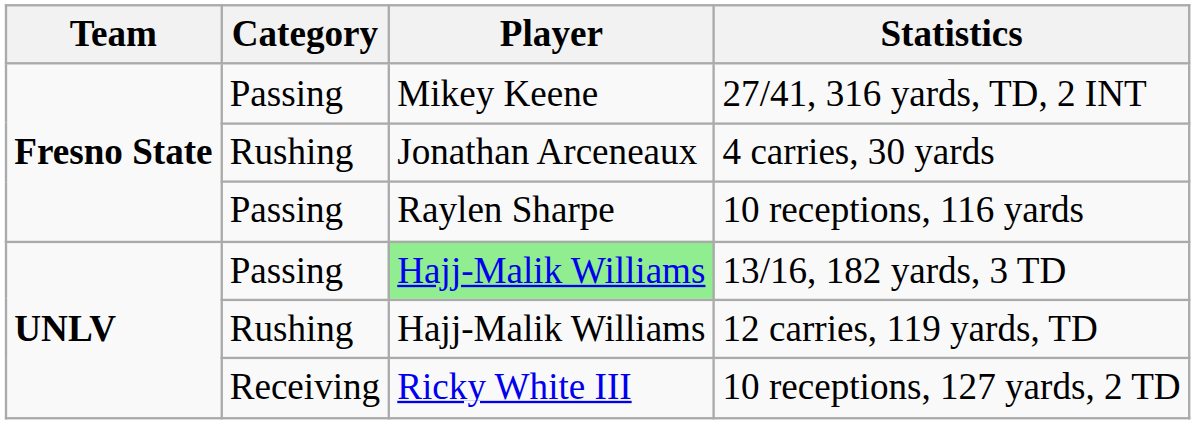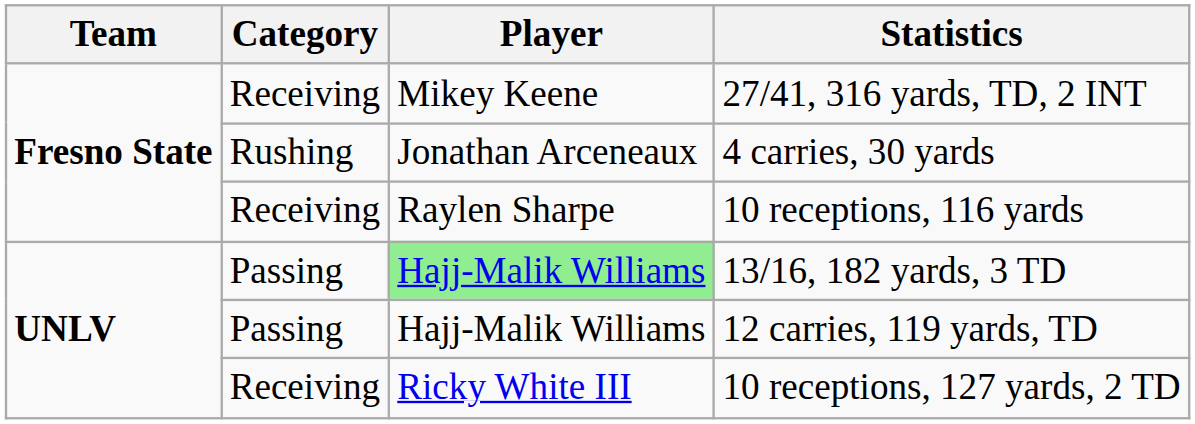(286, 92) Passing -> (305, 92) Receiving
(286, 210) Passing -> (305, 210) Receiving
(292, 328) Rushing -> (286, 328) Passing
